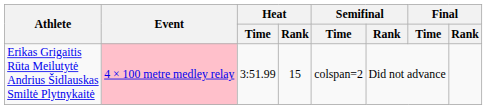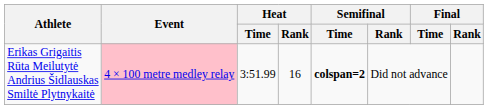(295, 74) 15 -> (295, 74) 16
(339, 74) normal -> (340, 74) bold
